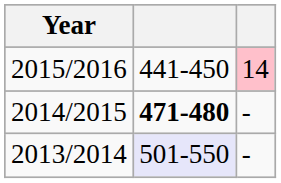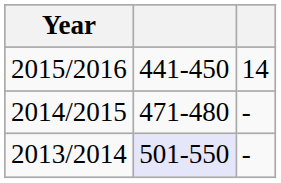(255, 68) pink background -> (255, 68) no background
(184, 111) bold -> (184, 111) normal
